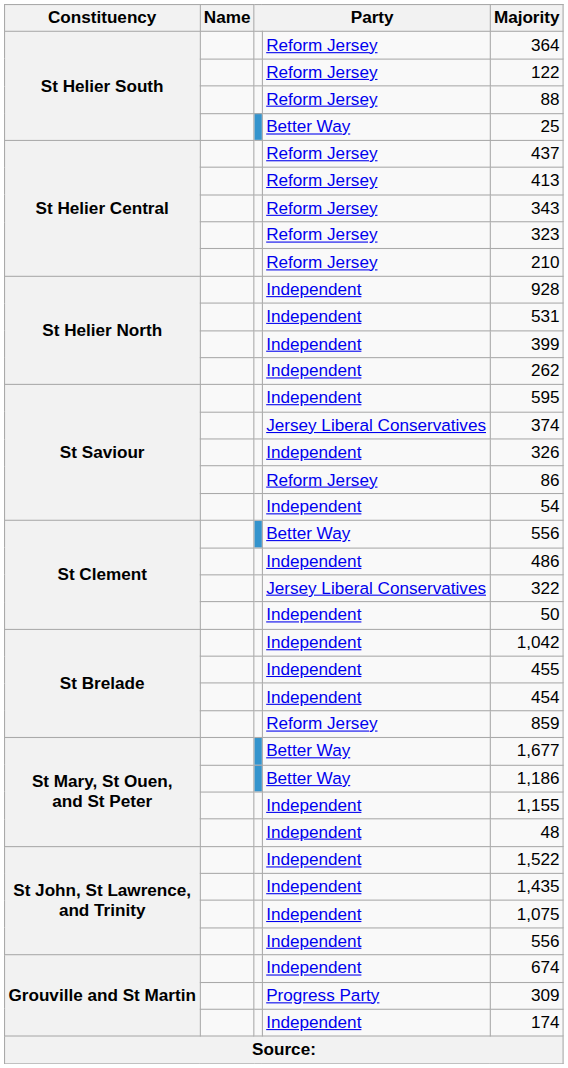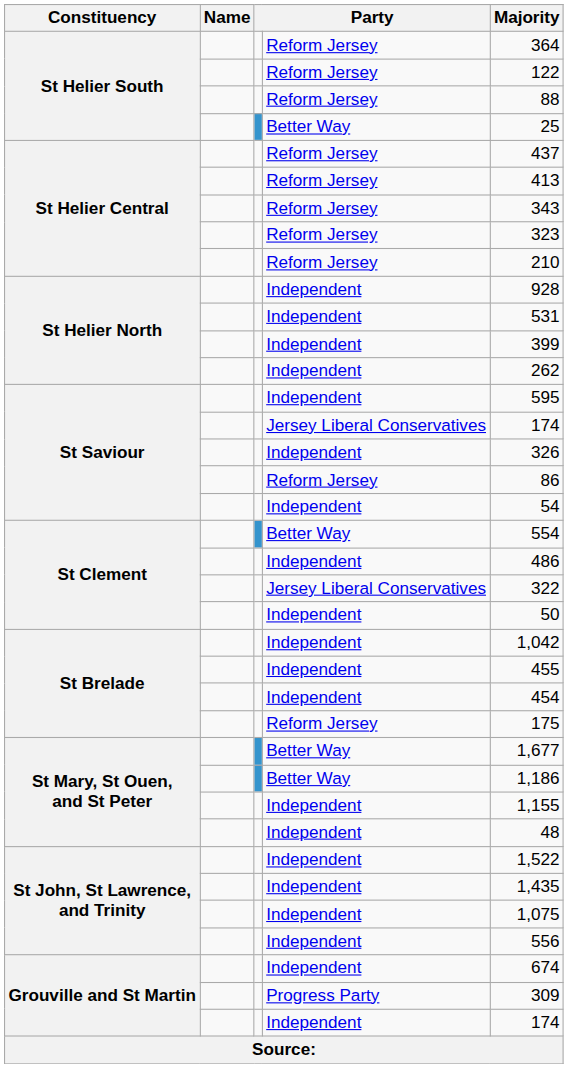(545, 425) 374 -> (545, 425) 174
(545, 533) 556 -> (545, 533) 554
(545, 724) 859 -> (545, 724) 175
